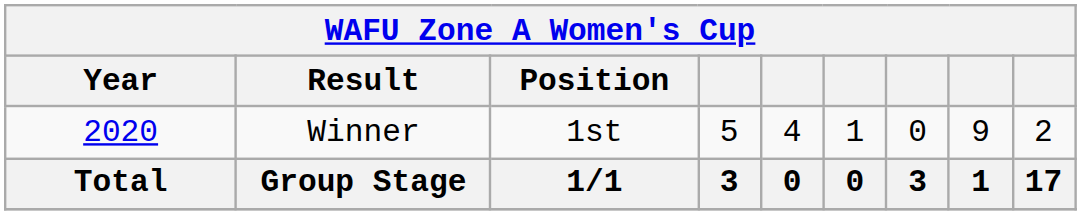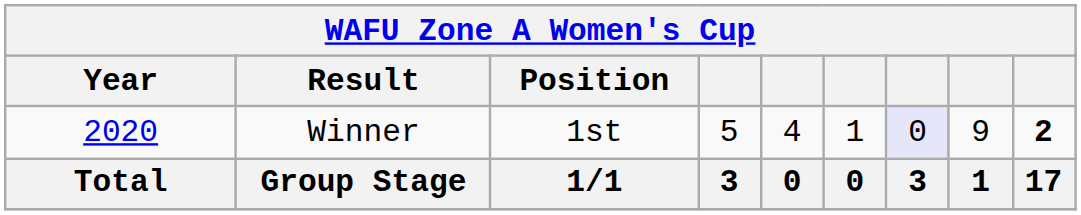(918, 132) no background -> (918, 132) lavender background
(1043, 132) normal -> (1043, 132) bold
